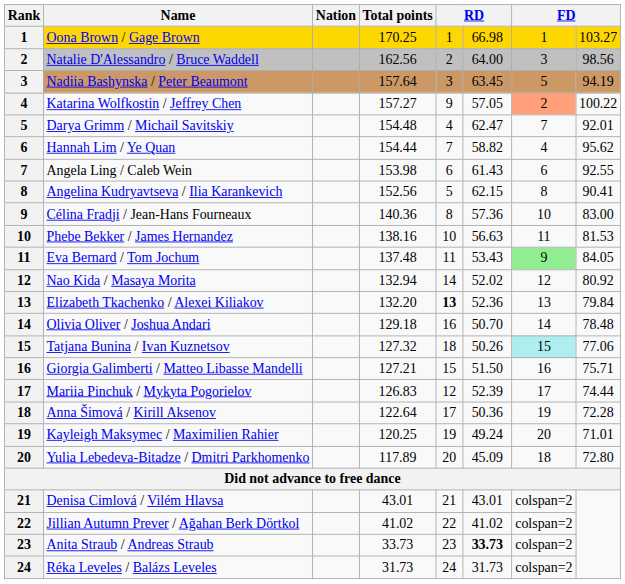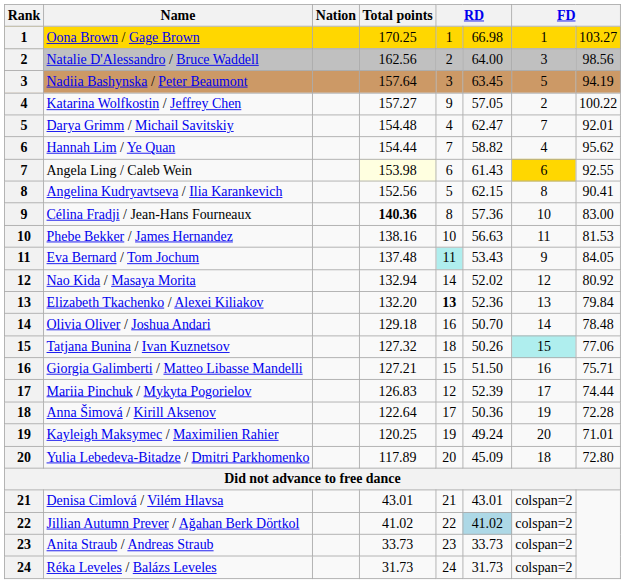(544, 103) lightsalmon background -> (544, 103) no background
(398, 170) no background -> (398, 170) lightyellow background
(544, 170) no background -> (544, 170) gold background
(398, 214) normal -> (398, 214) bold
(449, 258) no background -> (449, 258) paleturquoise background
(544, 258) lightgreen background -> (544, 258) no background
(487, 523) no background -> (487, 523) lightblue background
(487, 545) bold -> (487, 545) normal
